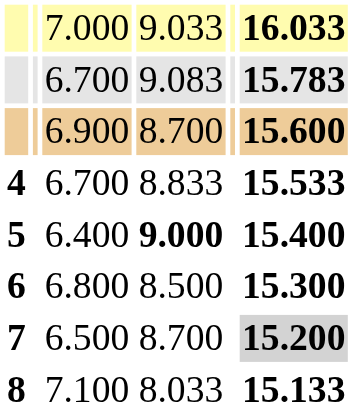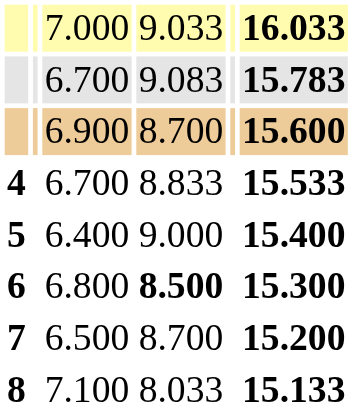(181, 234) bold -> (181, 234) normal
(181, 286) normal -> (181, 286) bold
(294, 337) lightgrey background -> (294, 337) no background
